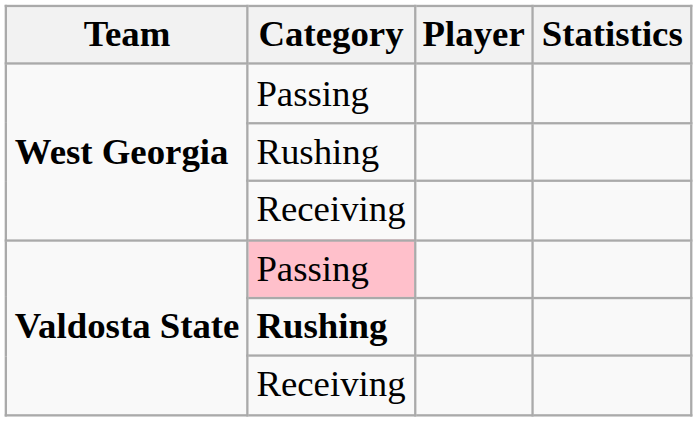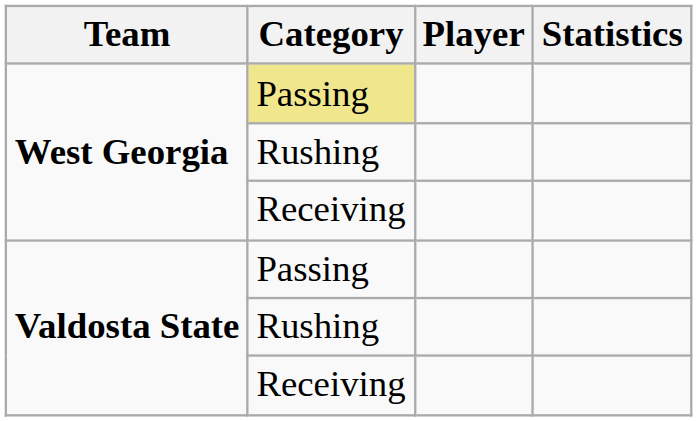(313, 92) no background -> (313, 92) khaki background
(313, 267) pink background -> (313, 267) no background
(322, 326) bold -> (318, 326) normal
